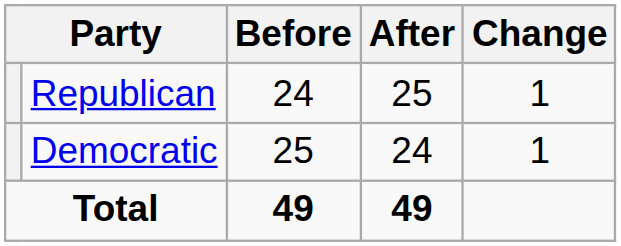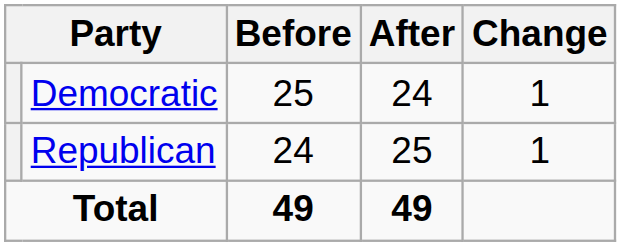rows swapped: (123, 92) <-> (124, 151)
